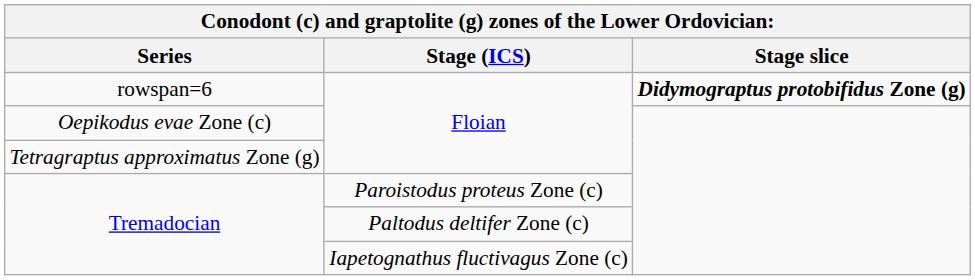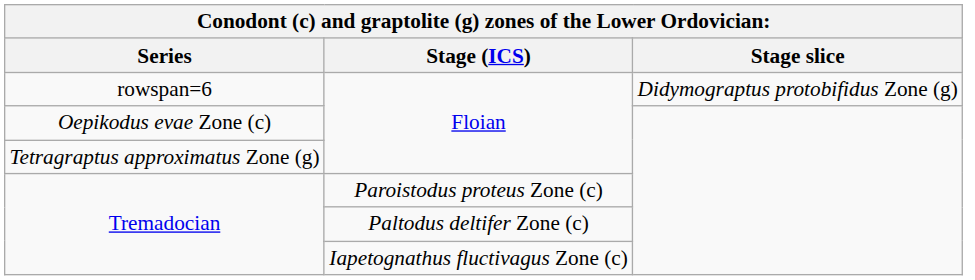(802, 88) bold -> (798, 88) normal
